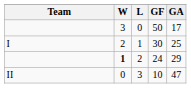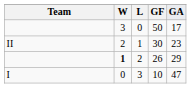(8, 43) I -> (10, 43) II
(176, 43) 25 -> (176, 43) 23
(157, 59) 24 -> (157, 59) 26
(10, 75) II -> (8, 75) I
